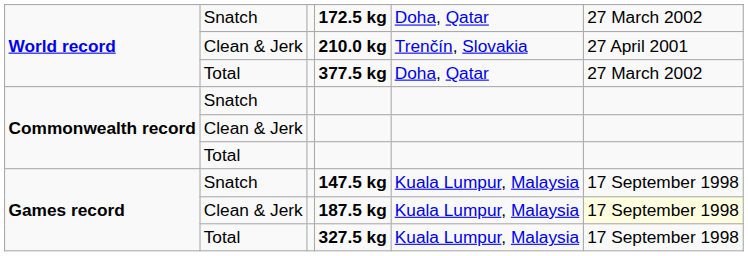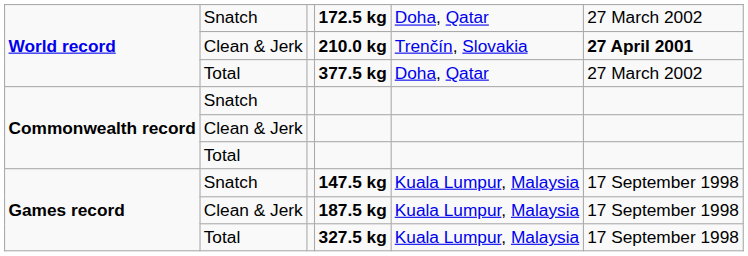(638, 45) normal -> (640, 45) bold
(663, 210) lightyellow background -> (663, 210) no background
